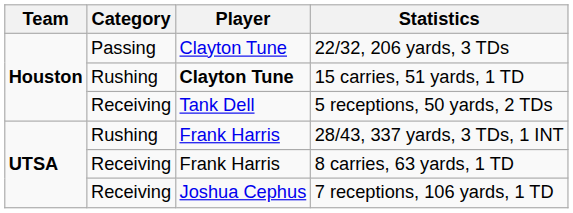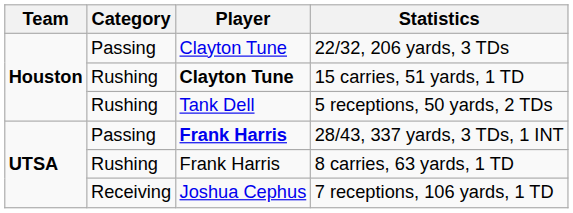(131, 105) Receiving -> (124, 105) Rushing
(124, 134) Rushing -> (123, 134) Passing
(230, 134) normal -> (233, 134) bold
(131, 163) Receiving -> (124, 163) Rushing
